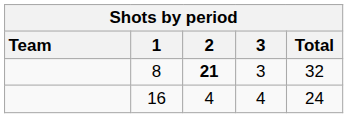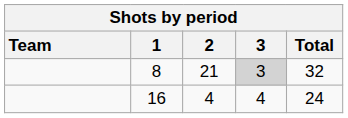(209, 71) bold -> (209, 71) normal
(261, 71) no background -> (261, 71) lightgrey background
